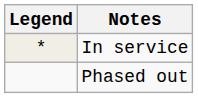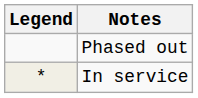rows swapped: (135, 48) <-> (135, 77)
